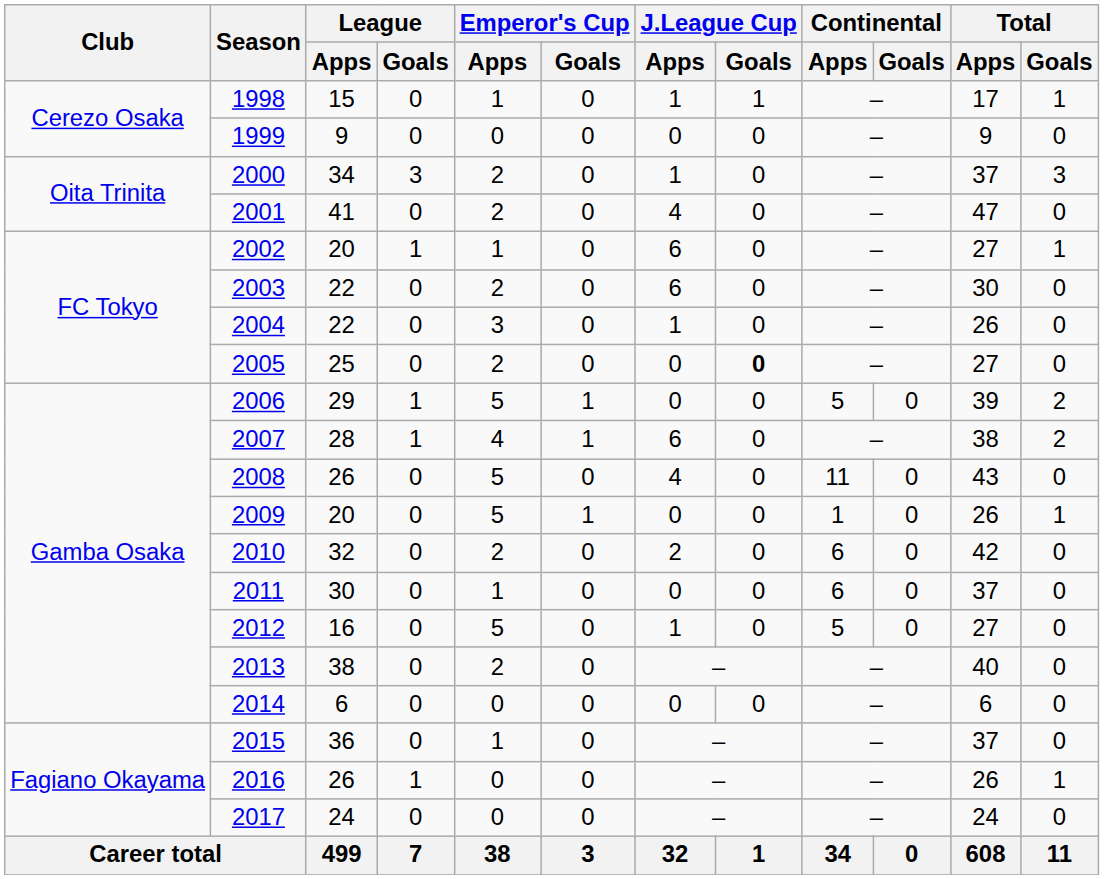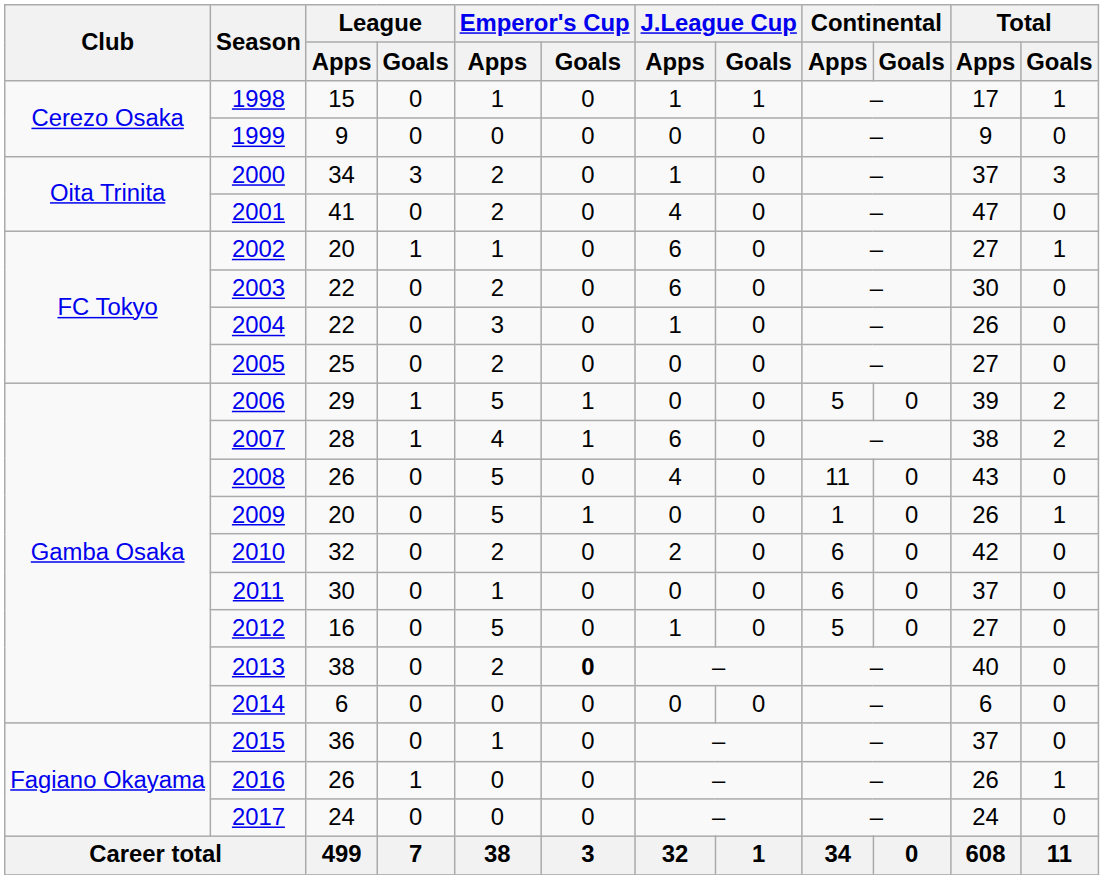(759, 363) bold -> (759, 363) normal
(588, 666) normal -> (588, 666) bold
